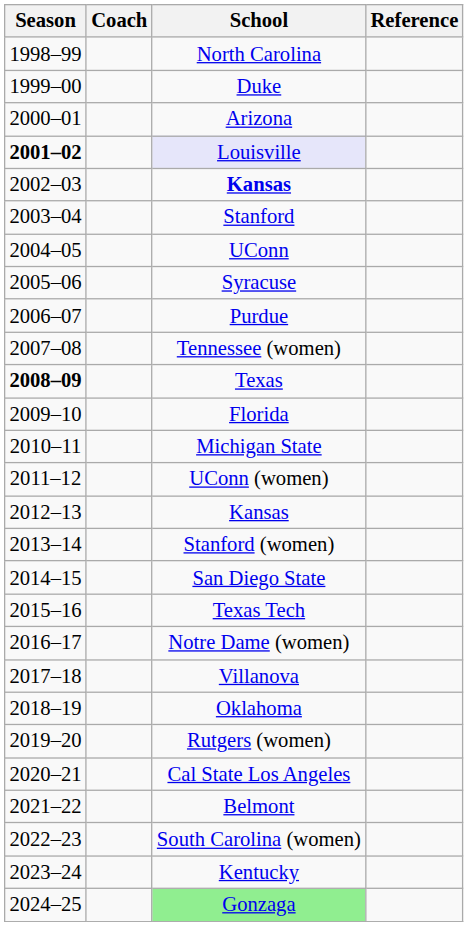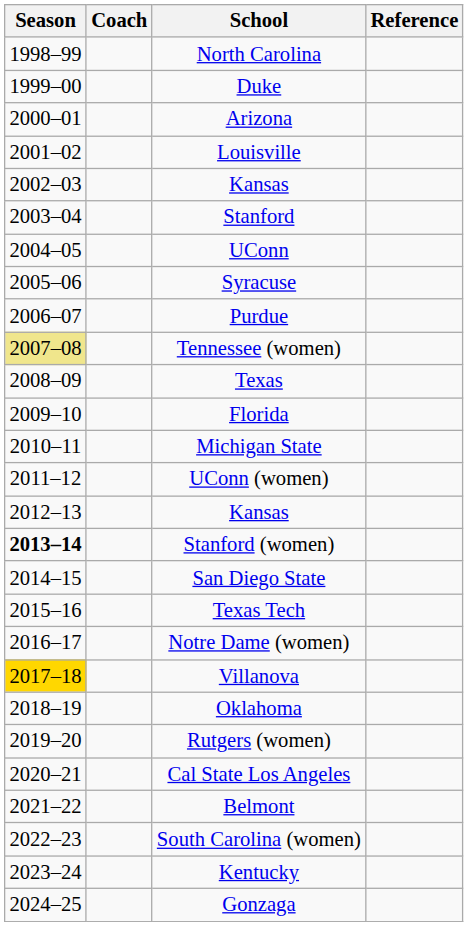(46, 151) bold -> (46, 151) normal
(259, 151) lavender background -> (259, 151) no background
(259, 184) bold -> (259, 184) normal
(46, 348) no background -> (46, 348) khaki background
(46, 380) bold -> (46, 380) normal
(46, 544) normal -> (46, 544) bold
(46, 675) no background -> (46, 675) gold background
(259, 904) lightgreen background -> (259, 904) no background
